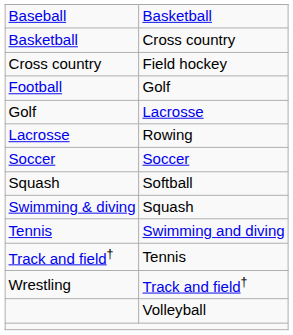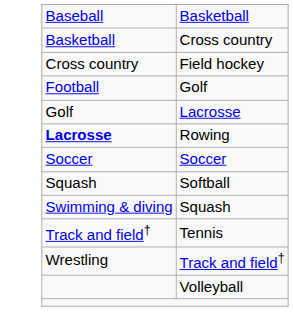(39, 135) normal -> (79, 135) bold
- row: (214, 231)
